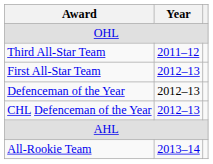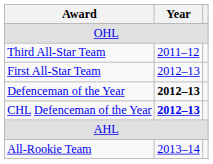(178, 91) normal -> (178, 91) bold
(178, 110) normal -> (178, 110) bold
